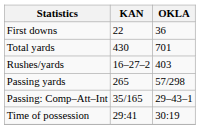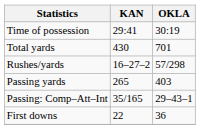rows swapped: (32, 30) <-> (48, 115)
(163, 64) 403 -> (170, 64) 57/298
(170, 81) 57/298 -> (163, 81) 403
